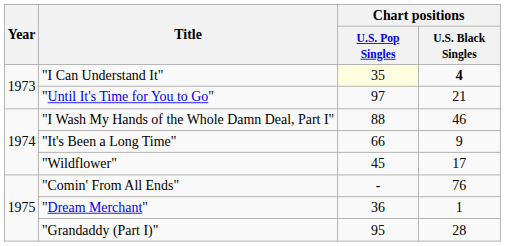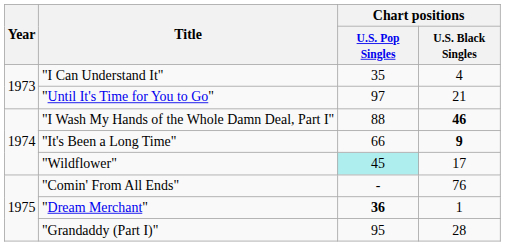(378, 75) lightyellow background -> (378, 75) no background
(459, 75) bold -> (459, 75) normal
(459, 119) normal -> (459, 119) bold
(459, 141) normal -> (459, 141) bold
(378, 163) no background -> (378, 163) paleturquoise background
(378, 207) normal -> (378, 207) bold
